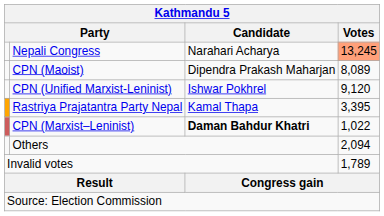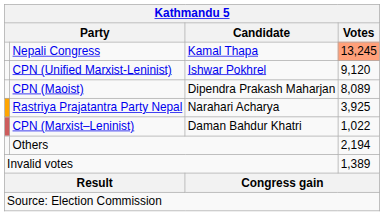(234, 51) Narahari Acharya -> (223, 51) Kamal Thapa
rows swapped: (92, 88) <-> (48, 70)
(223, 107) Kamal Thapa -> (234, 107) Narahari Acharya
(355, 107) 3,395 -> (355, 107) 3,925
(249, 126) bold -> (245, 126) normal
(355, 145) 2,094 -> (355, 145) 2,194
(355, 164) 1,789 -> (355, 164) 1,389
